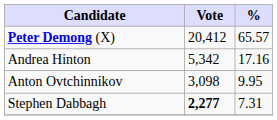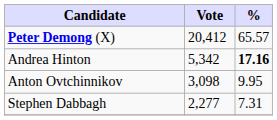(254, 59) normal -> (254, 59) bold
(204, 103) bold -> (204, 103) normal
